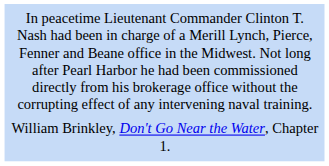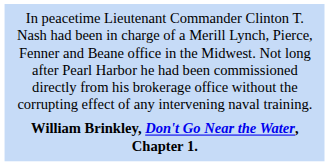(165, 137) normal -> (165, 137) bold
